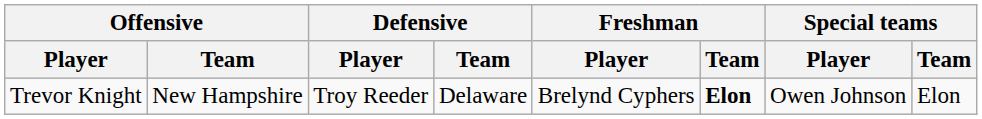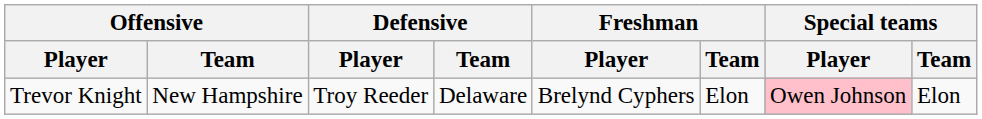(728, 95) bold -> (727, 95) normal
(838, 95) no background -> (838, 95) pink background
